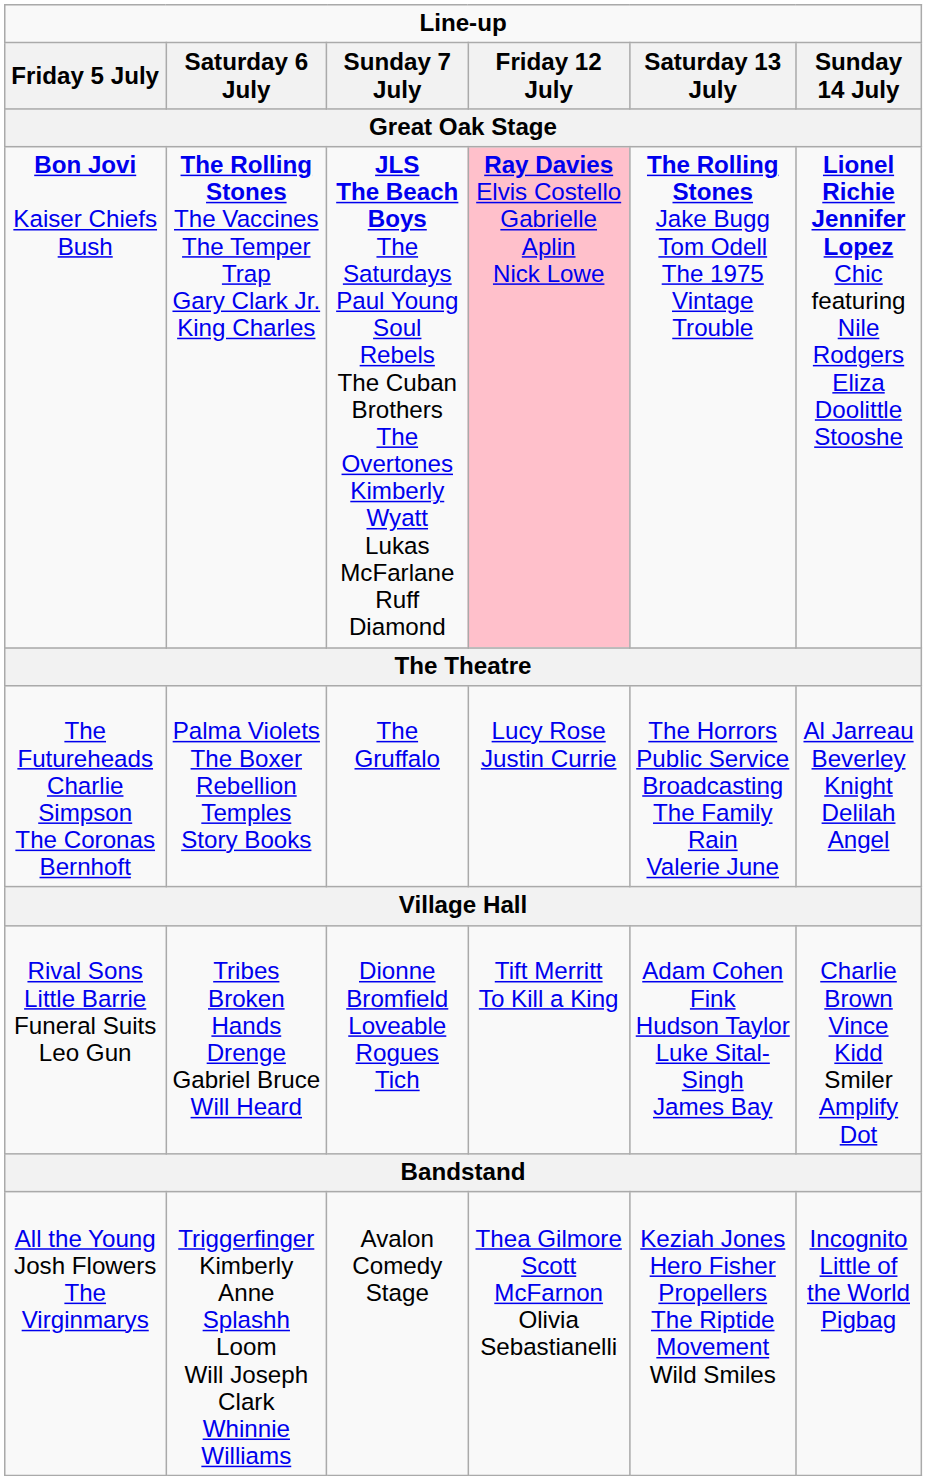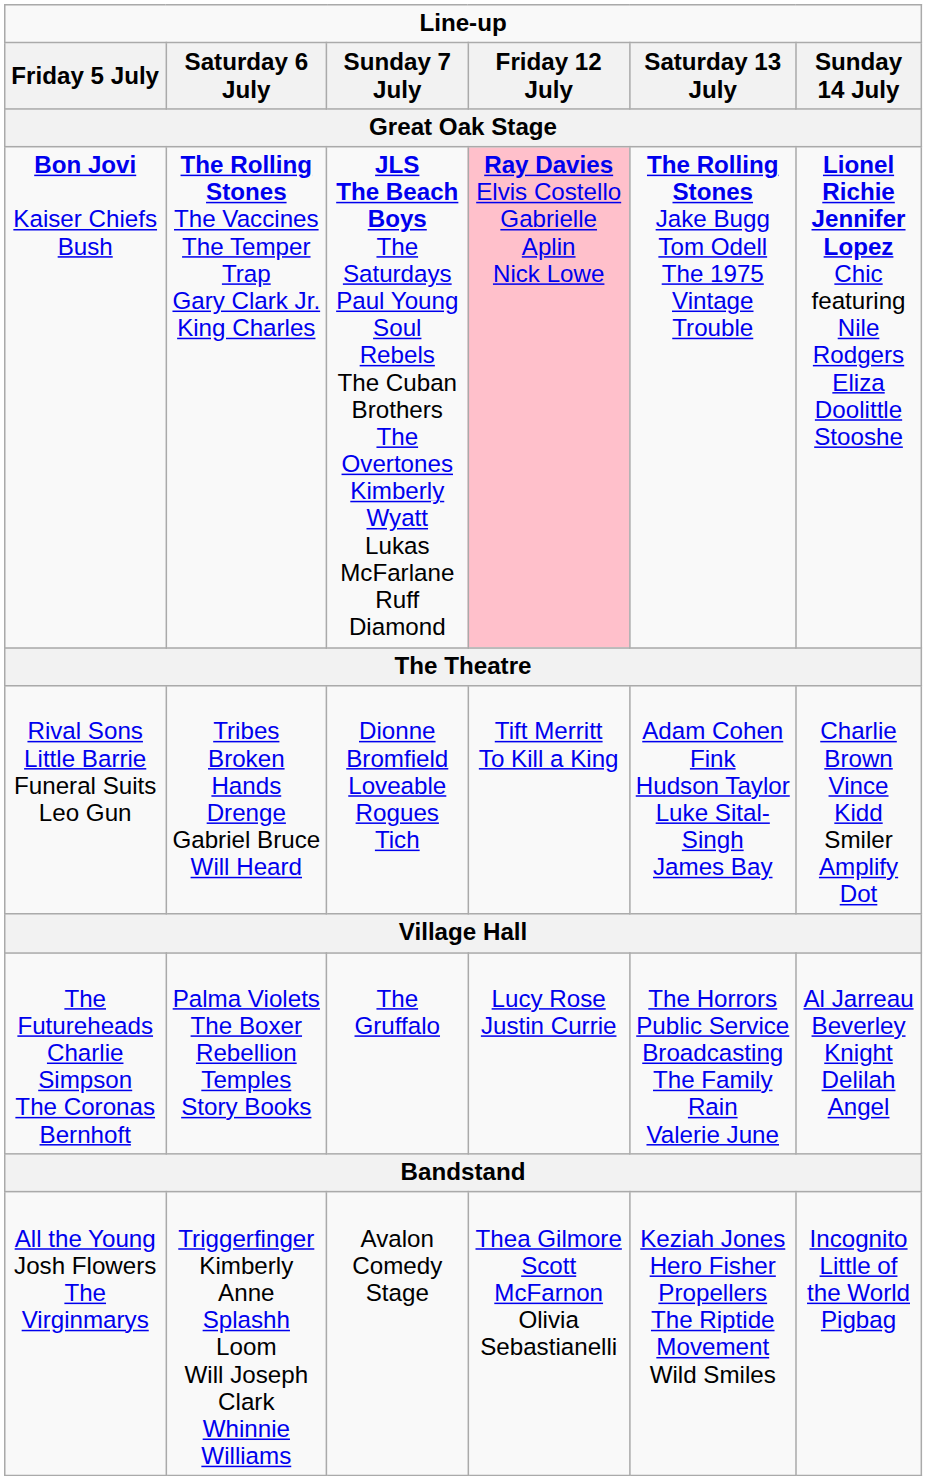rows swapped: (85, 799) <-> (85, 1012)
